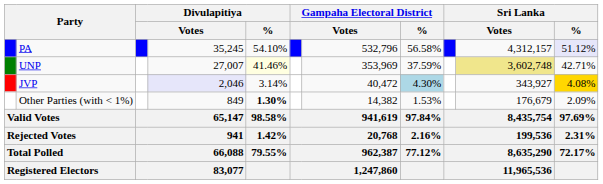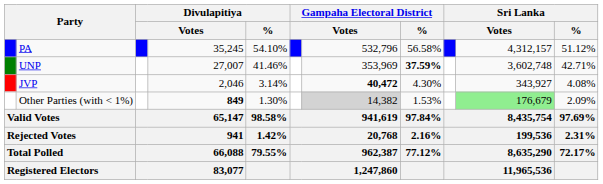(578, 48) lavender background -> (578, 48) no background
(270, 65) lightyellow background -> (270, 65) no background
(424, 65) normal -> (423, 65) bold
(530, 65) khaki background -> (530, 65) no background
(231, 83) lavender background -> (231, 83) no background
(382, 83) normal -> (382, 83) bold
(427, 83) lightblue background -> (427, 83) no background
(581, 83) gold background -> (581, 83) no background
(235, 100) normal -> (235, 100) bold
(272, 100) bold -> (273, 100) normal
(382, 100) no background -> (382, 100) lightgrey background
(534, 100) no background -> (534, 100) lightgreen background
